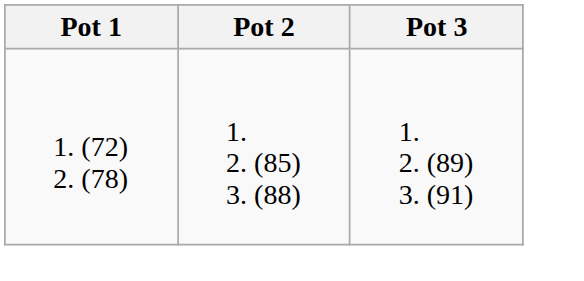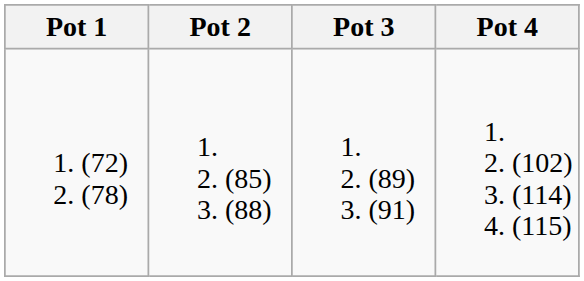+ column: (507, 26)
